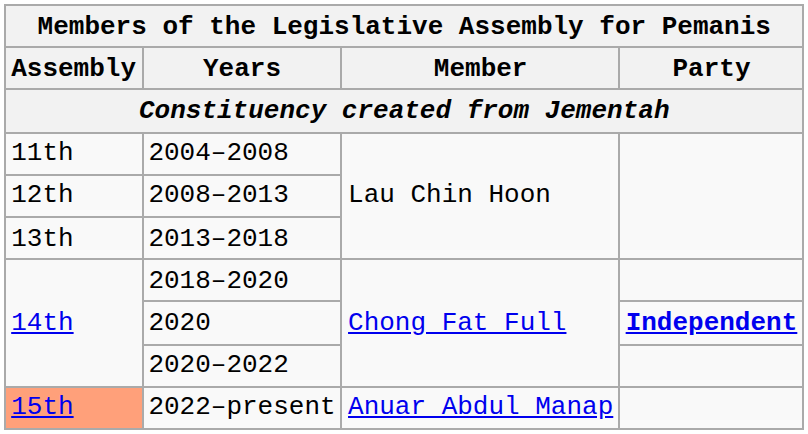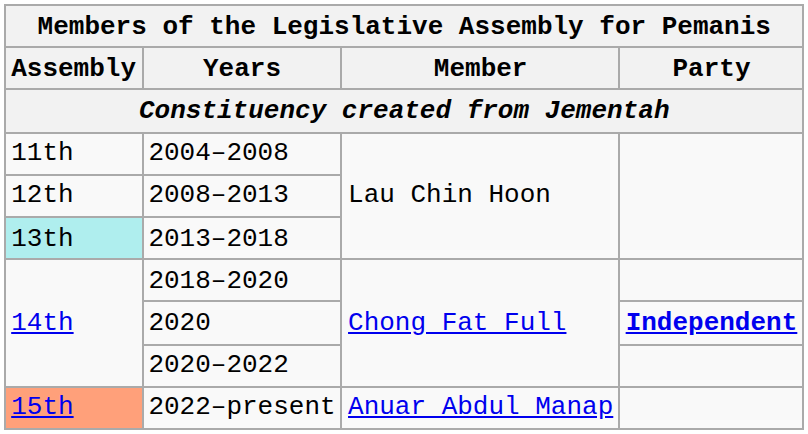(42, 238) no background -> (42, 238) paleturquoise background
